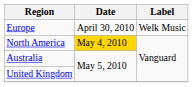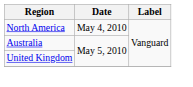- row: (21, 27)
(102, 43) gold background -> (102, 27) no background
